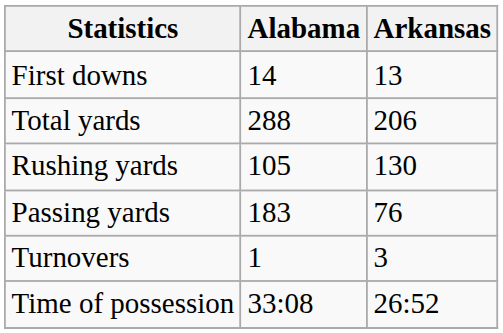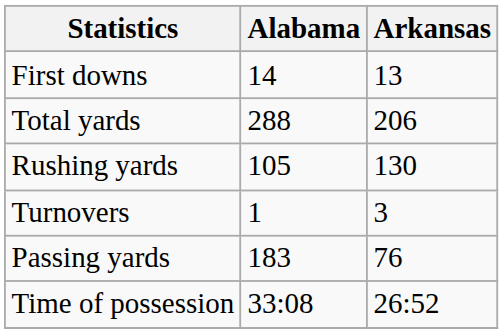rows swapped: (91, 212) <-> (71, 258)
